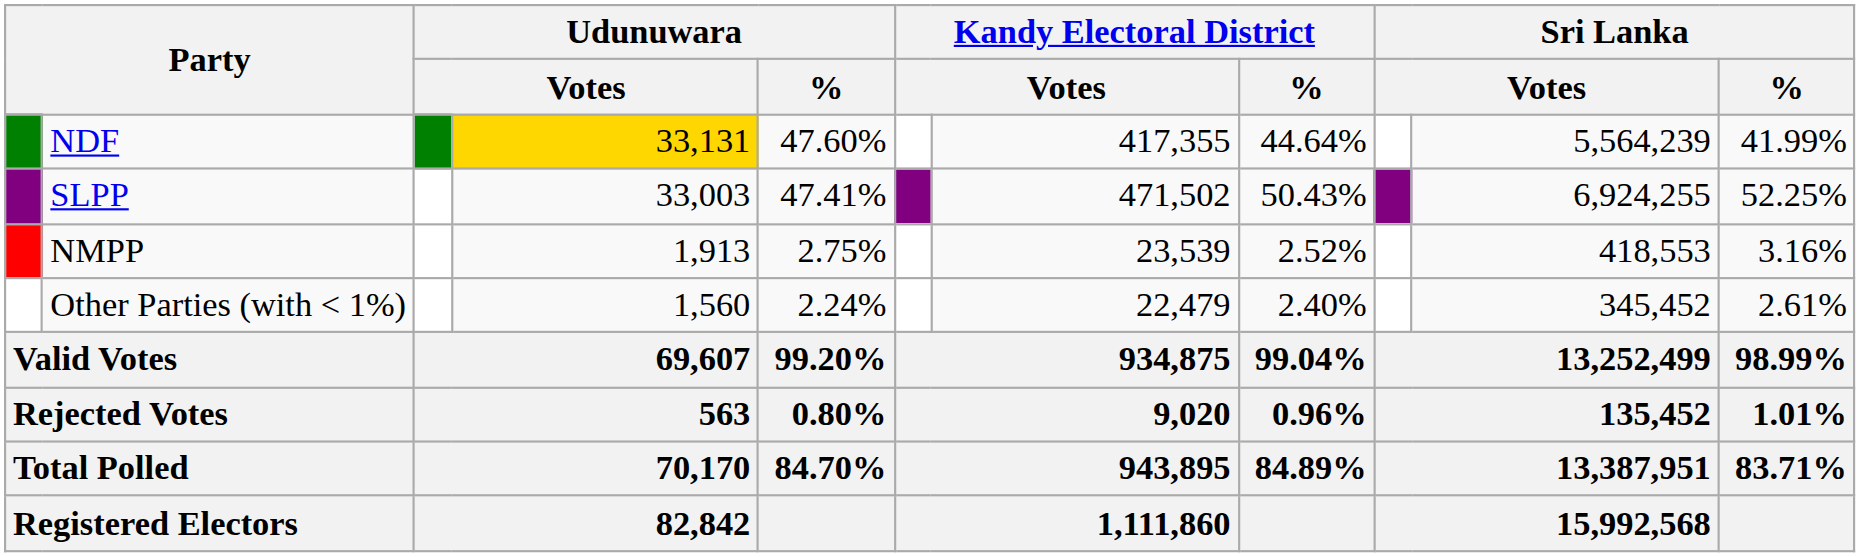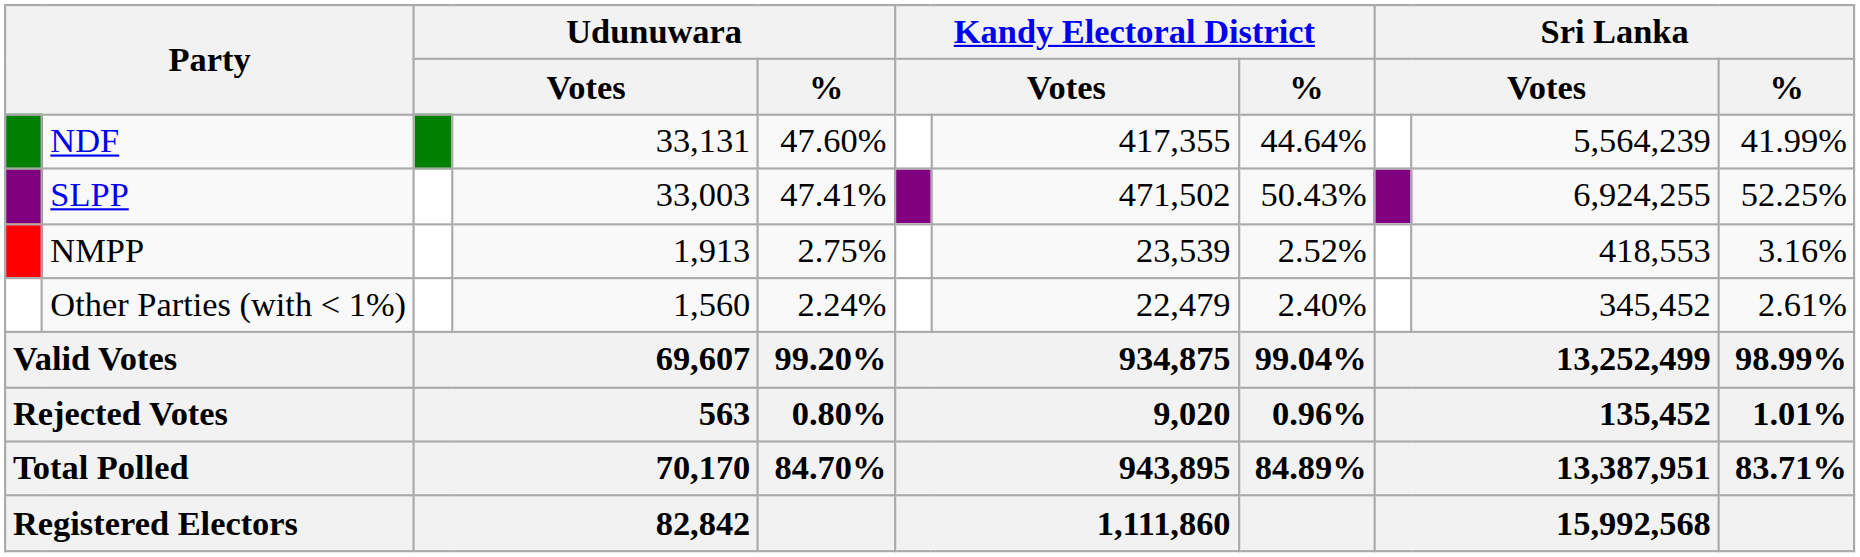(703, 140) gold background -> (703, 140) no background
